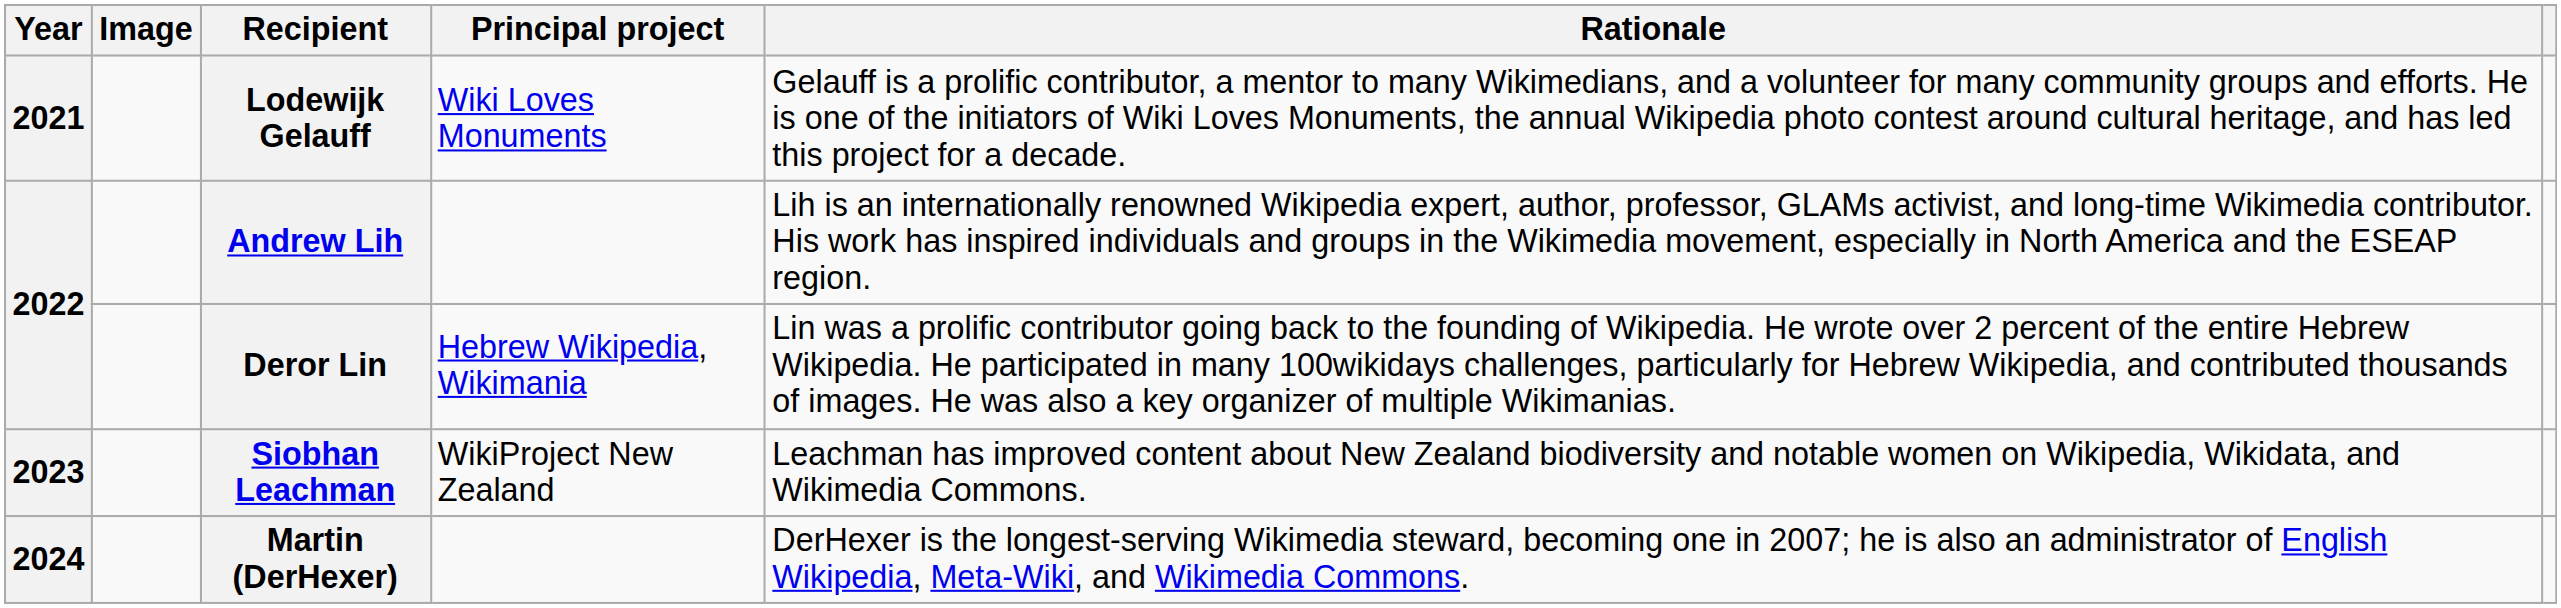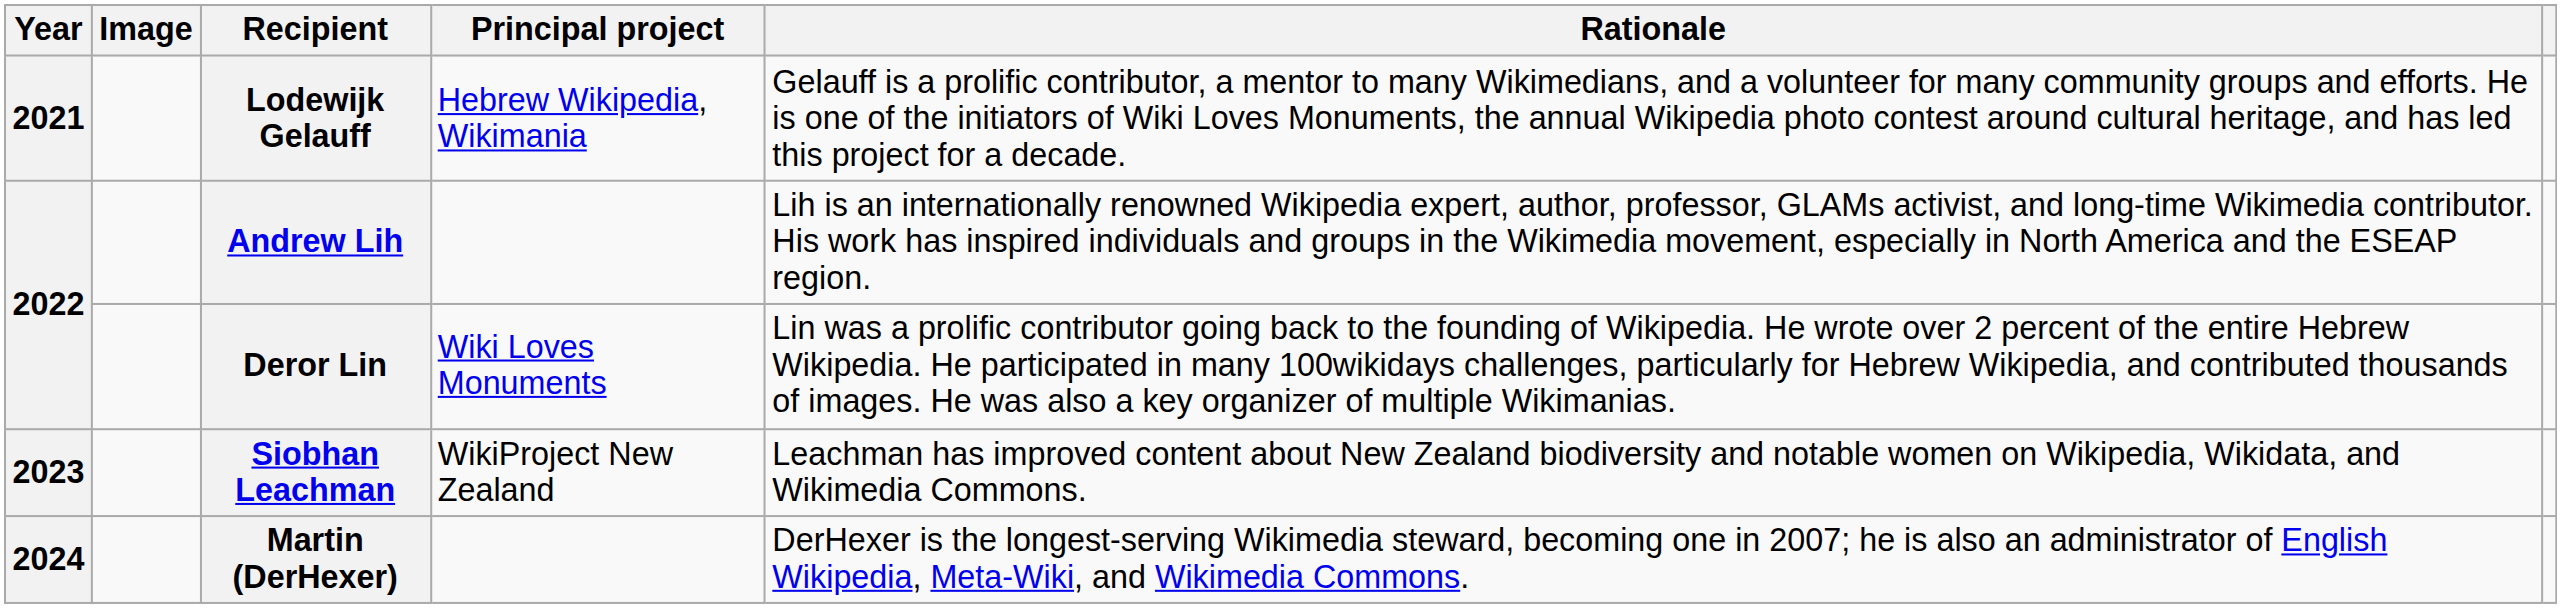(522, 117) Wiki Loves Monuments -> (572, 117) Hebrew Wikipedia, Wikimania
(572, 365) Hebrew Wikipedia, Wikimania -> (522, 365) Wiki Loves Monuments
